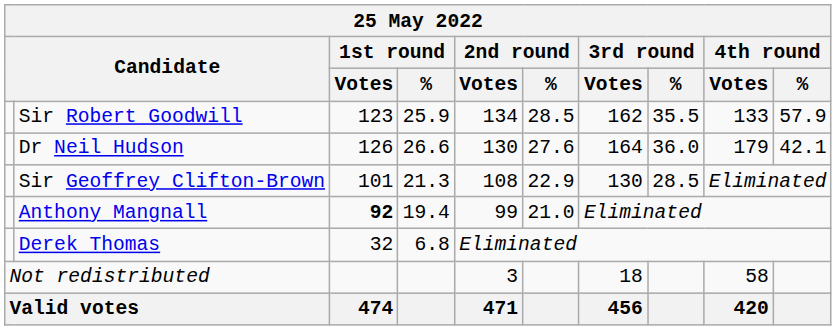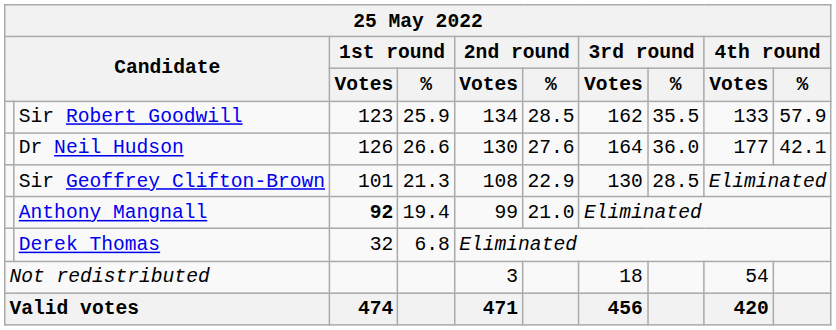(751, 149) 179 -> (751, 149) 177
(757, 277) 58 -> (757, 277) 54
